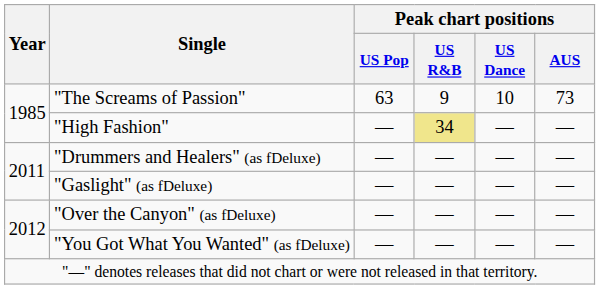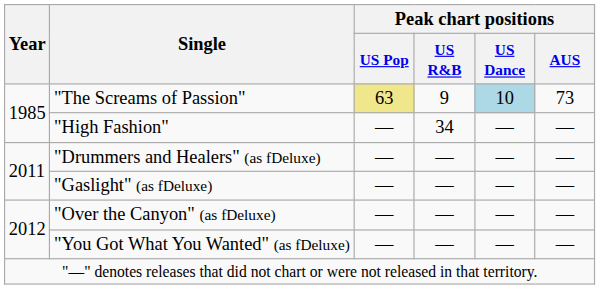(384, 98) no background -> (384, 98) khaki background
(505, 98) no background -> (505, 98) lightblue background
(444, 127) khaki background -> (444, 127) no background
